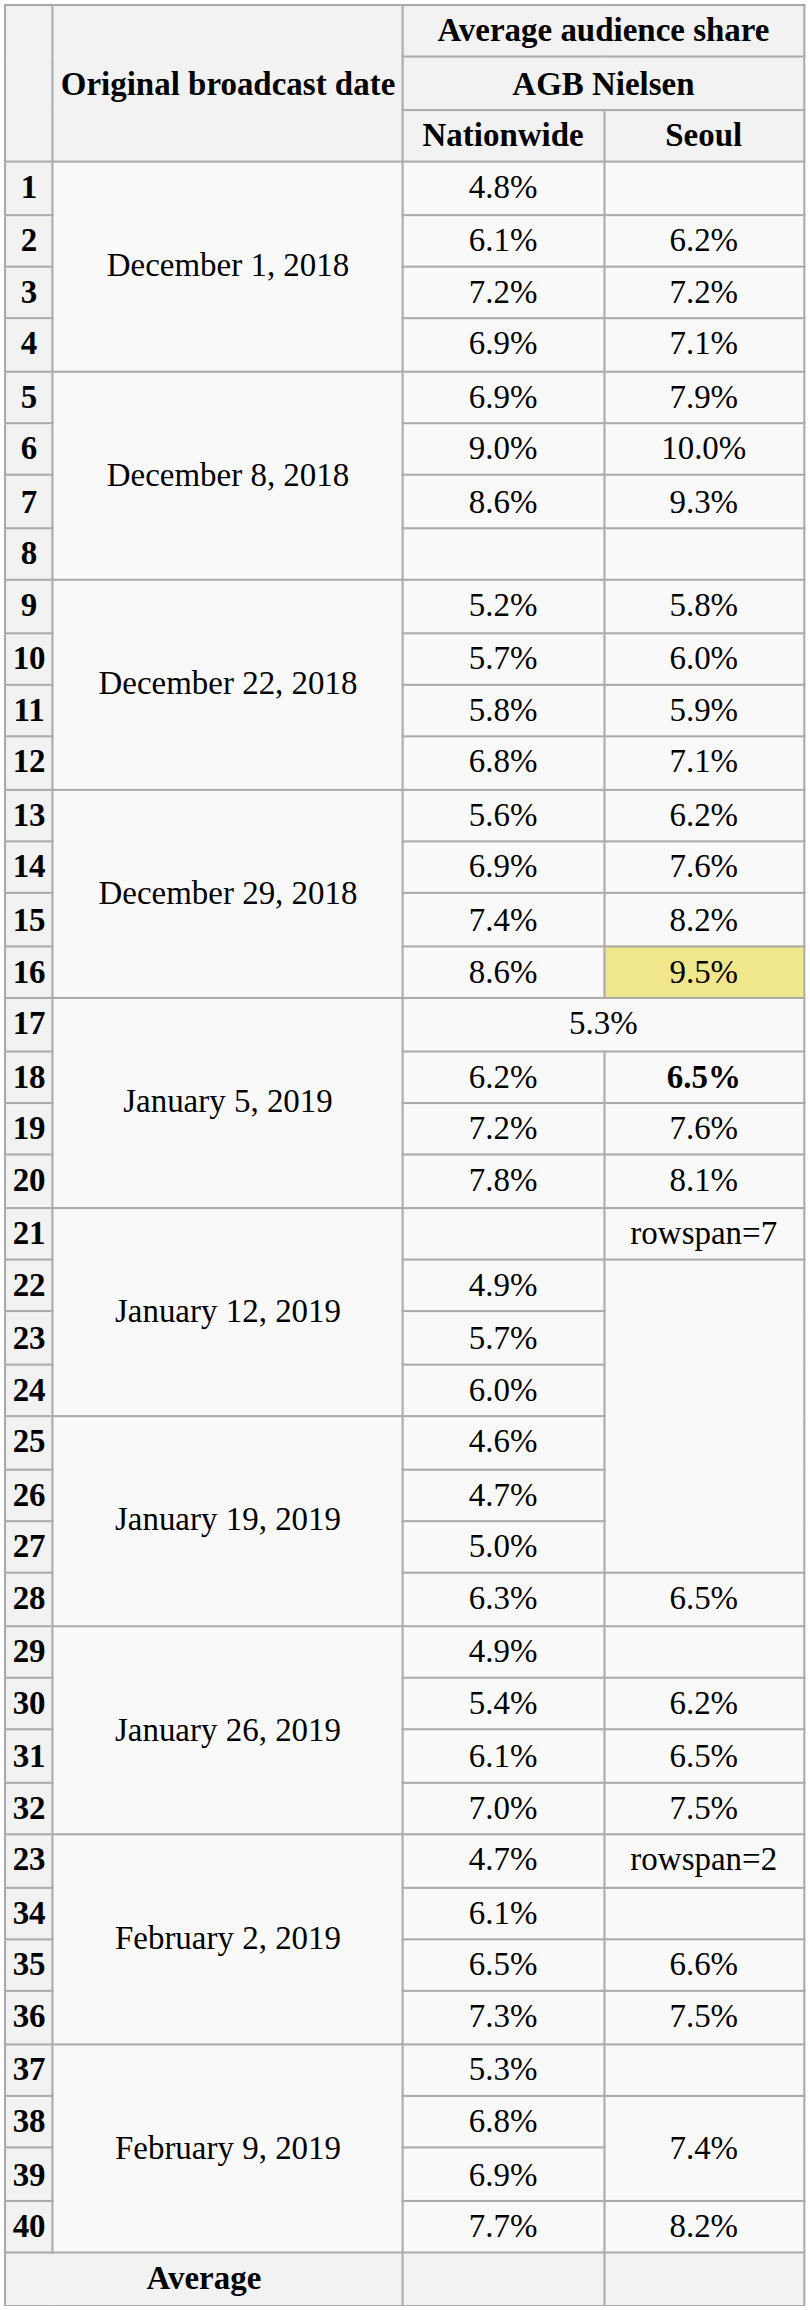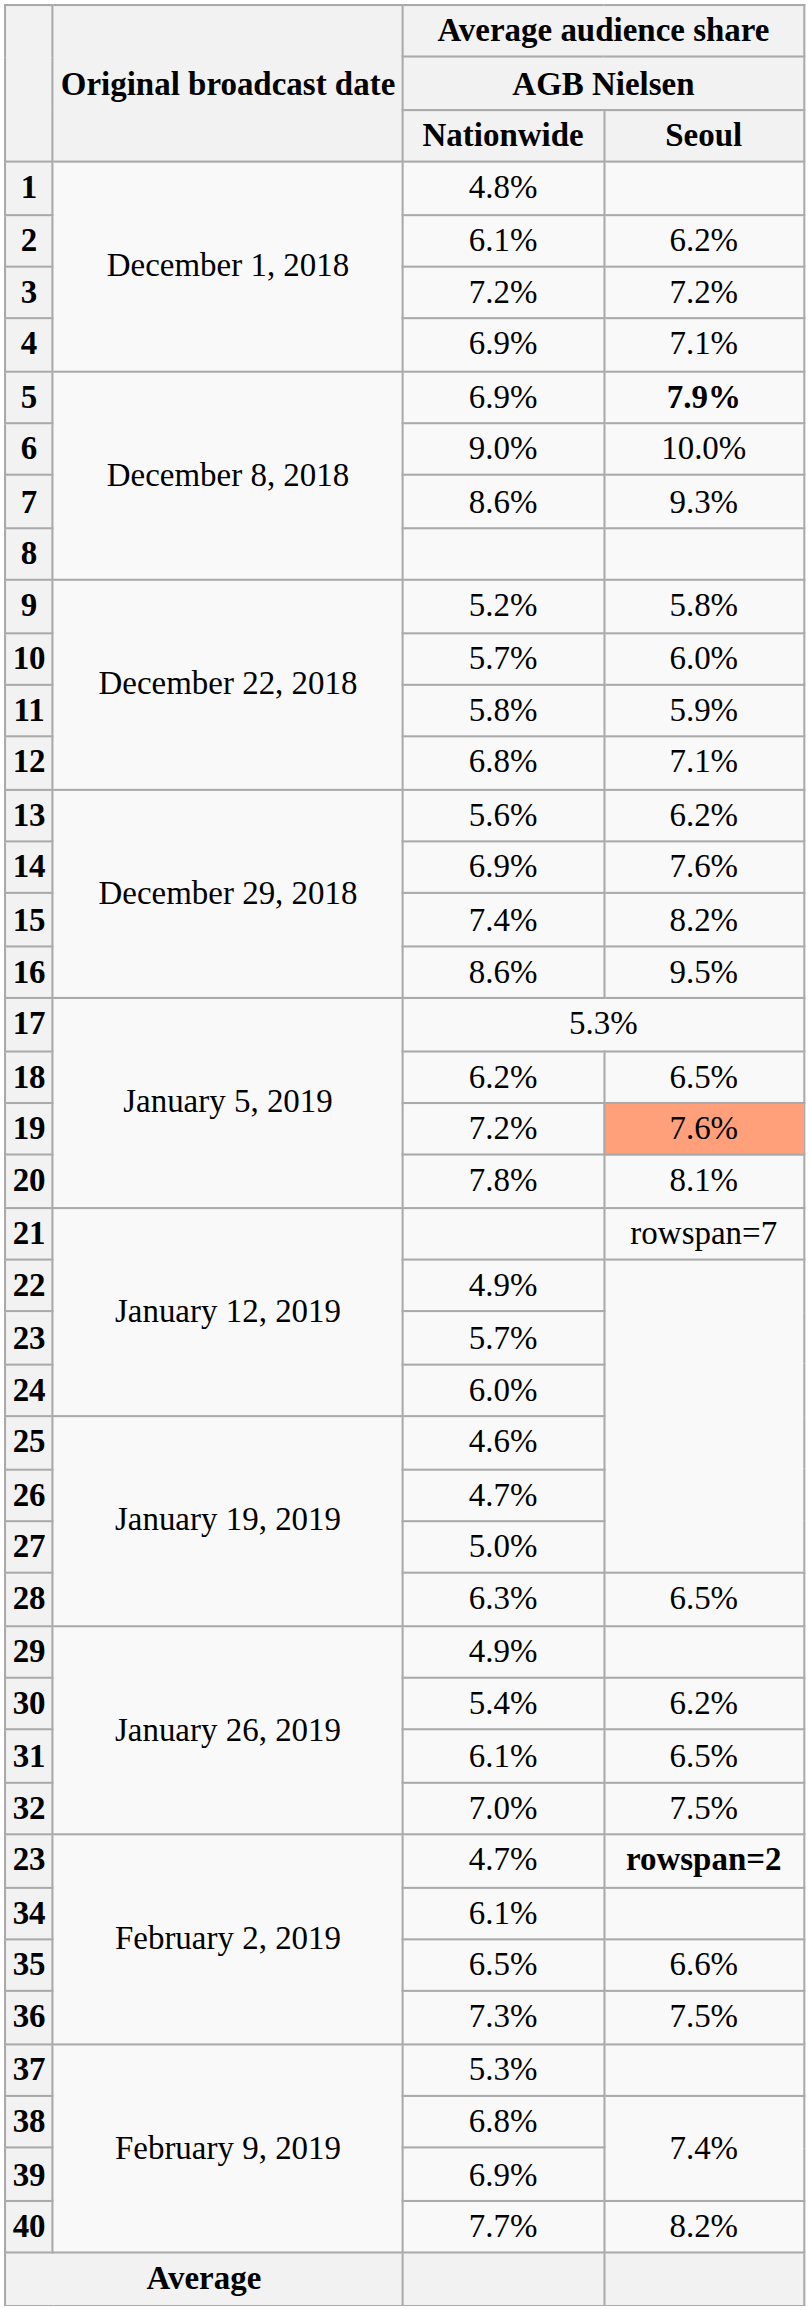(704, 396) normal -> (704, 396) bold
(704, 971) khaki background -> (704, 971) no background
(704, 1076) bold -> (704, 1076) normal
(704, 1128) no background -> (704, 1128) lightsalmon background
(704, 1860) normal -> (704, 1860) bold
